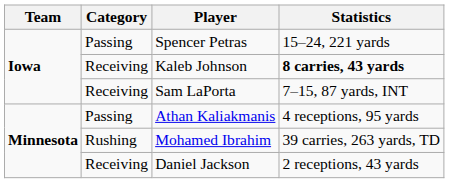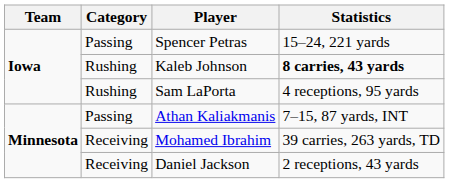(117, 66) Receiving -> (111, 66) Rushing
(117, 91) Receiving -> (111, 91) Rushing
(345, 91) 7–15, 87 yards, INT -> (351, 91) 4 receptions, 95 yards
(351, 115) 4 receptions, 95 yards -> (345, 115) 7–15, 87 yards, INT
(111, 140) Rushing -> (117, 140) Receiving
